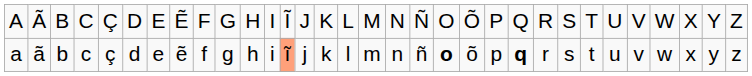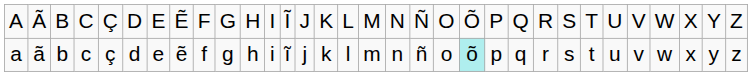(287, 54) lightsalmon background -> (287, 54) no background
(446, 54) bold -> (446, 54) normal
(472, 54) no background -> (472, 54) paleturquoise background
(521, 54) bold -> (521, 54) normal
